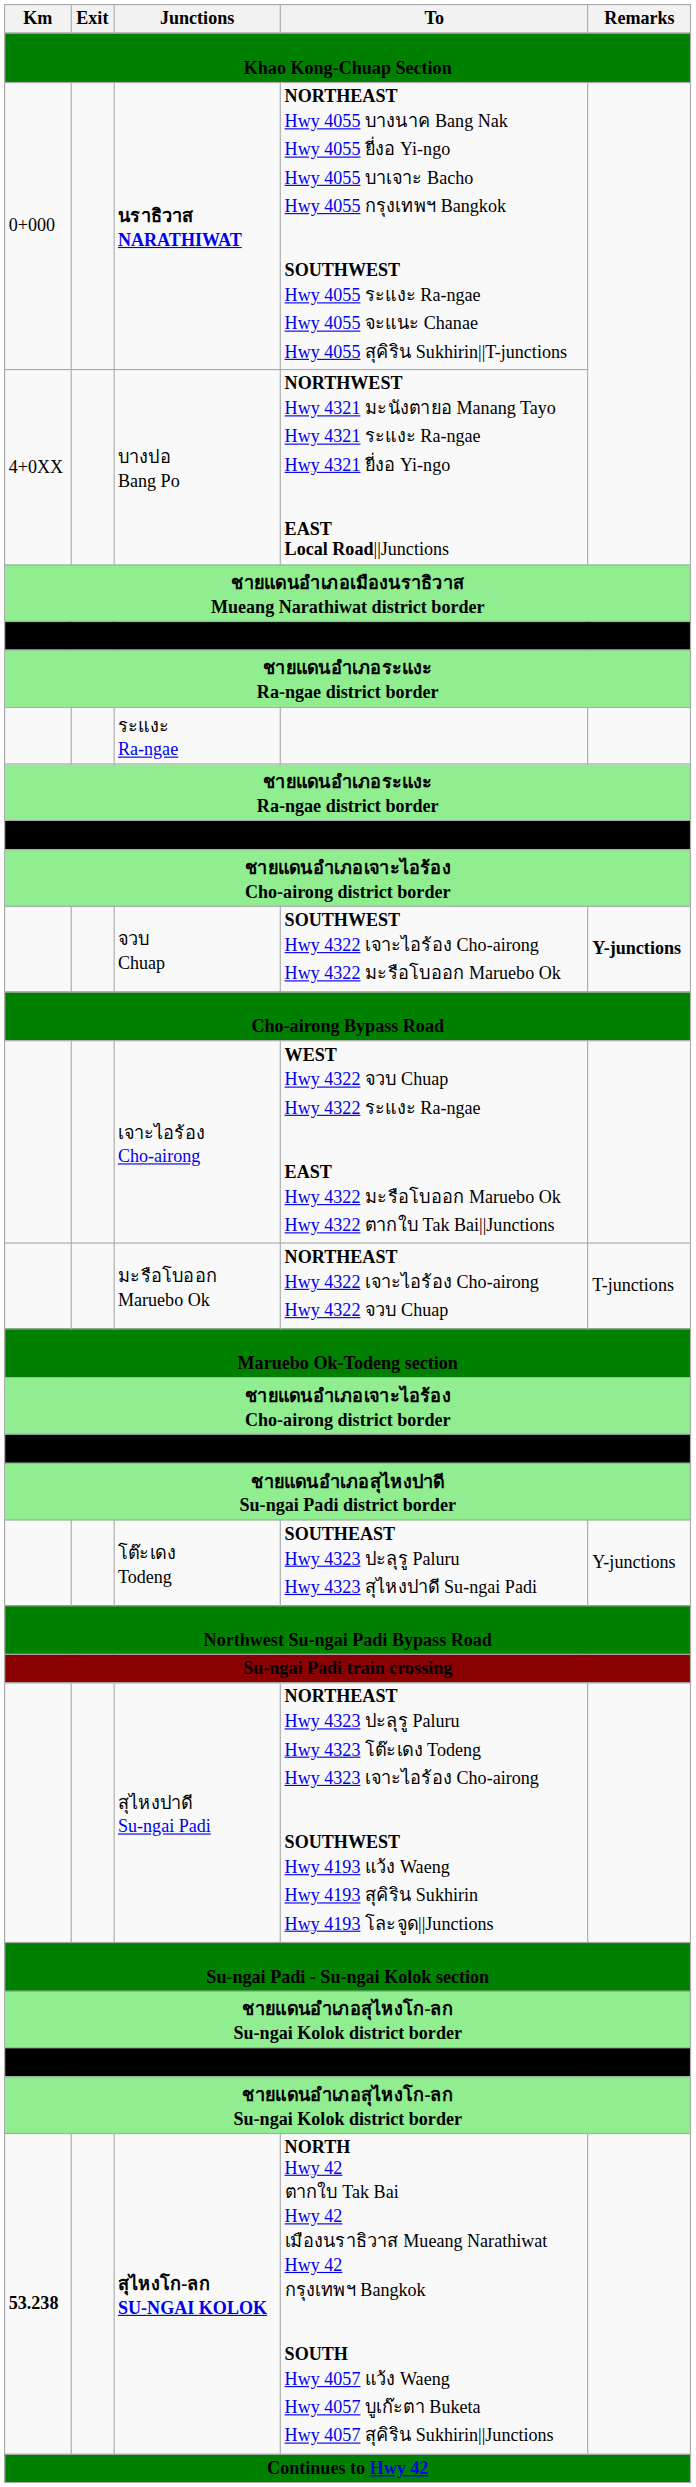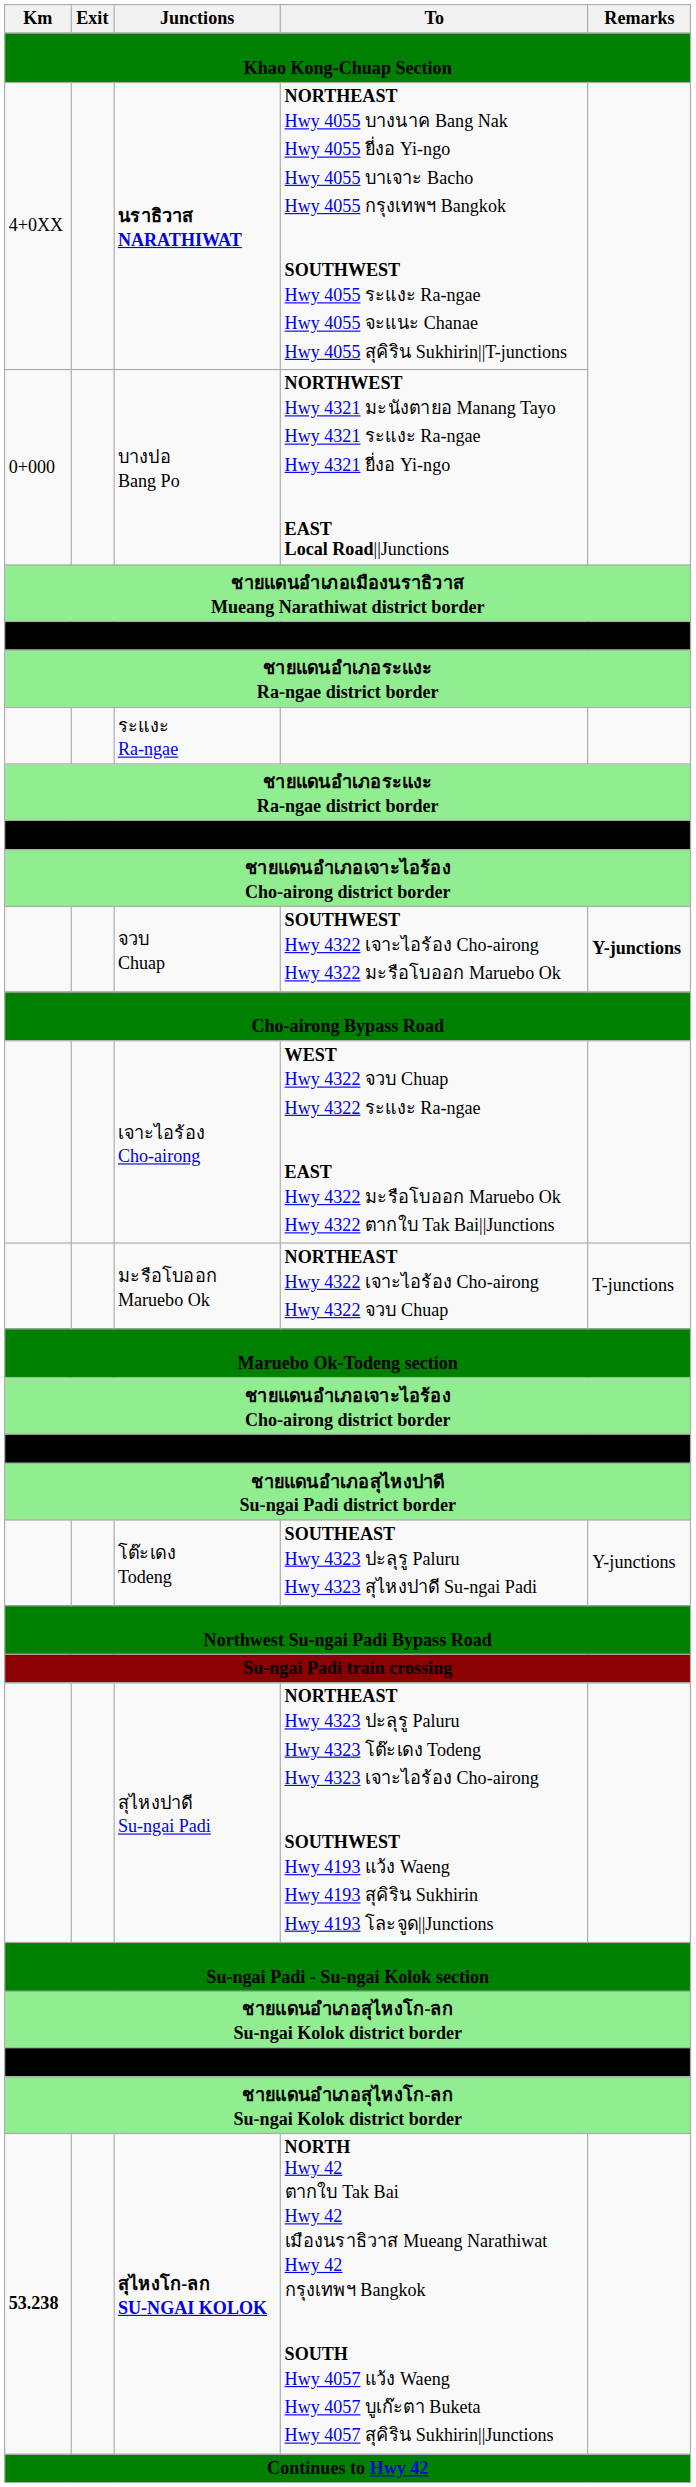(32, 225) 0+000 -> (36, 225) 4+0XX
(36, 467) 4+0XX -> (32, 467) 0+000
